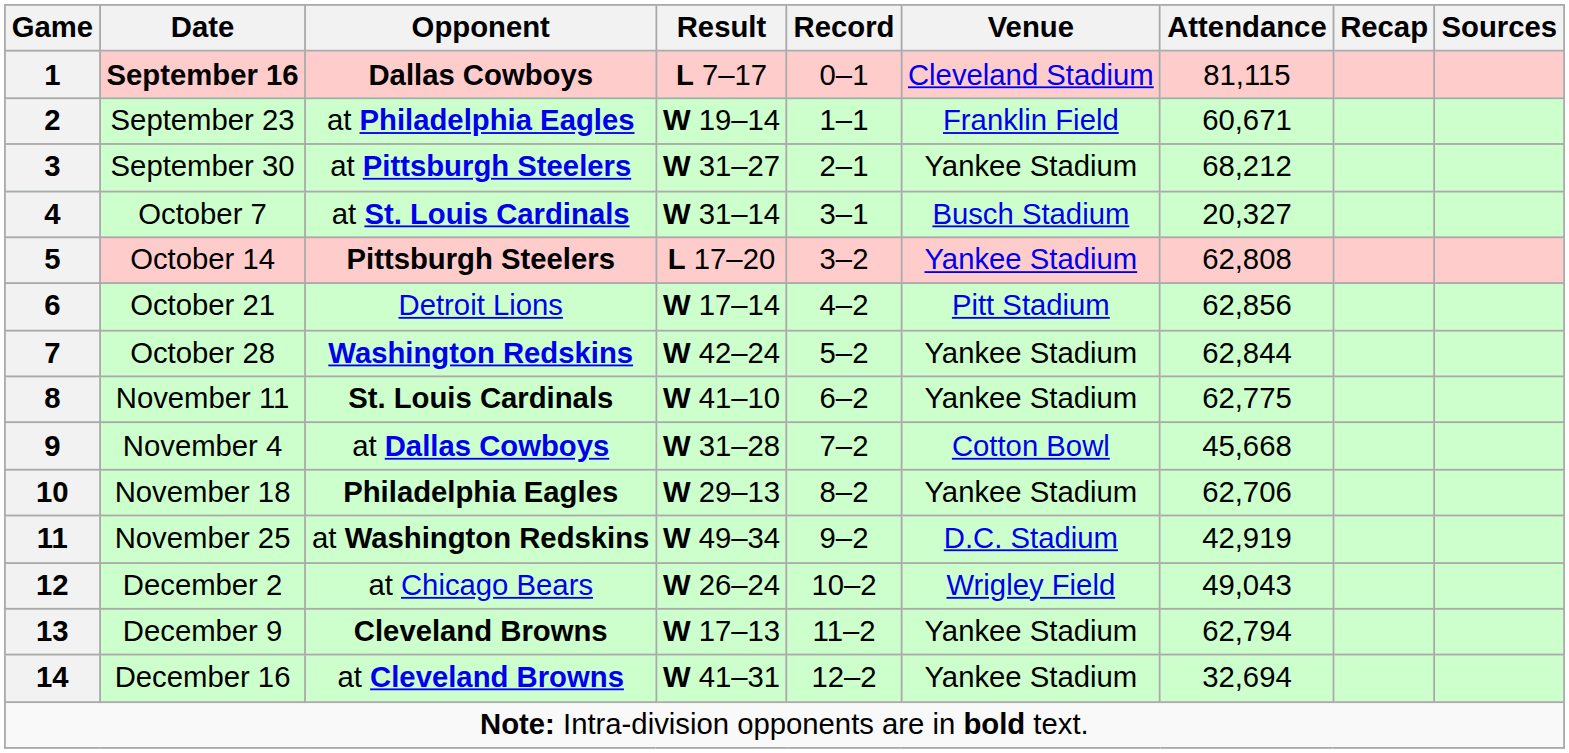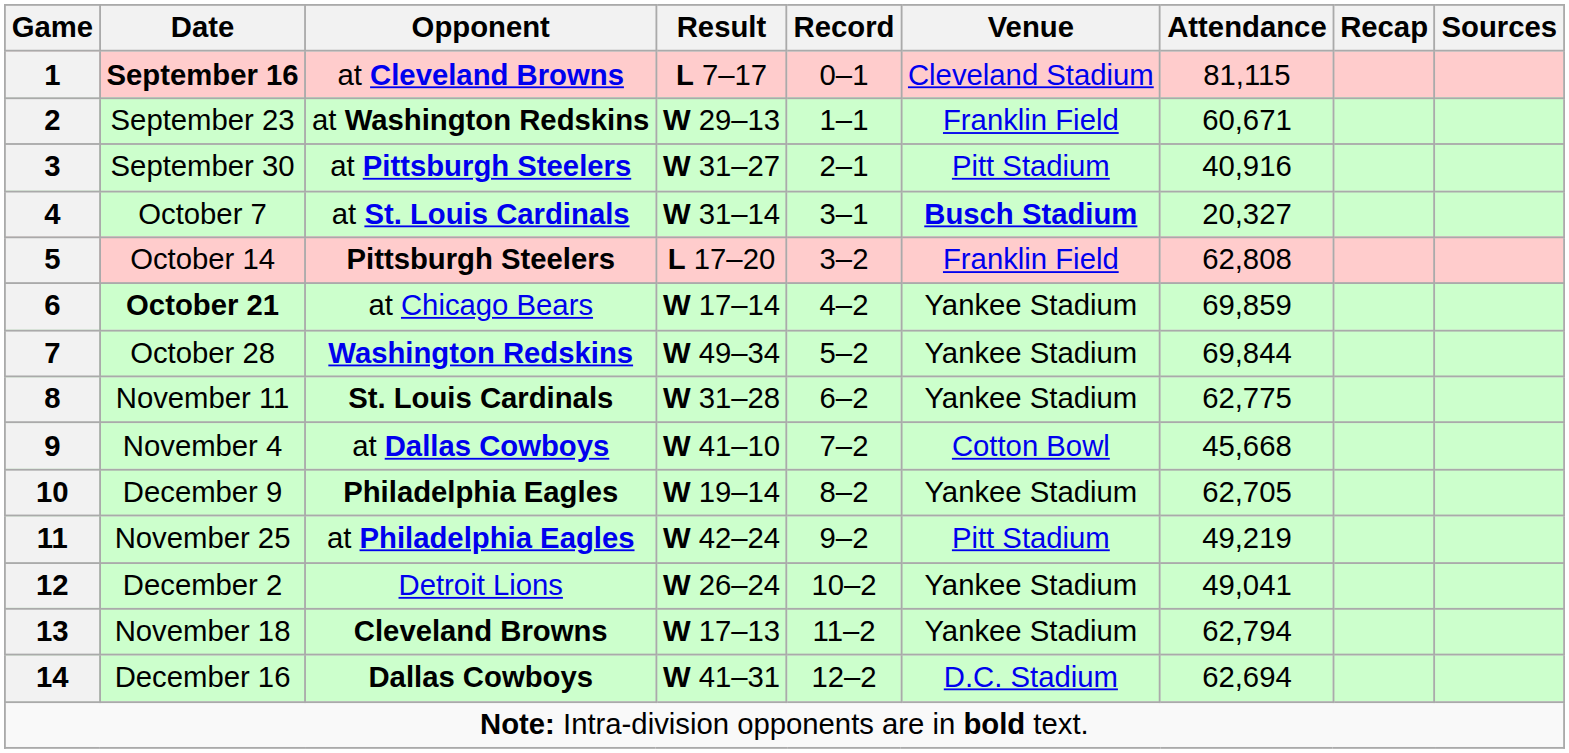(481, 74) Dallas Cowboys -> (481, 74) at Cleveland Browns
(481, 120) at Philadelphia Eagles -> (481, 120) at Washington Redskins
(721, 120) W 19–14 -> (721, 120) W 29–13
(1031, 167) Yankee Stadium -> (1031, 167) Pitt Stadium
(1247, 167) 68,212 -> (1247, 167) 40,916
(1031, 213) normal -> (1031, 213) bold
(1031, 259) Yankee Stadium -> (1031, 259) Franklin Field
(203, 306) normal -> (203, 306) bold
(481, 306) Detroit Lions -> (481, 306) at Chicago Bears
(1031, 306) Pitt Stadium -> (1031, 306) Yankee Stadium
(1247, 306) 62,856 -> (1247, 306) 69,859
(721, 352) W 42–24 -> (721, 352) W 49–34
(1247, 352) 62,844 -> (1247, 352) 69,844
(721, 399) W 41–10 -> (721, 399) W 31–28
(721, 445) W 31–28 -> (721, 445) W 41–10
(203, 492) November 18 -> (203, 492) December 9
(721, 492) W 29–13 -> (721, 492) W 19–14
(1247, 492) 62,706 -> (1247, 492) 62,705
(481, 538) at Washington Redskins -> (481, 538) at Philadelphia Eagles
(721, 538) W 49–34 -> (721, 538) W 42–24
(1031, 538) D.C. Stadium -> (1031, 538) Pitt Stadium
(1247, 538) 42,919 -> (1247, 538) 49,219
(481, 584) at Chicago Bears -> (481, 584) Detroit Lions
(1031, 584) Wrigley Field -> (1031, 584) Yankee Stadium
(1247, 584) 49,043 -> (1247, 584) 49,041
(203, 631) December 9 -> (203, 631) November 18
(481, 677) at Cleveland Browns -> (481, 677) Dallas Cowboys
(1031, 677) Yankee Stadium -> (1031, 677) D.C. Stadium
(1247, 677) 32,694 -> (1247, 677) 62,694
